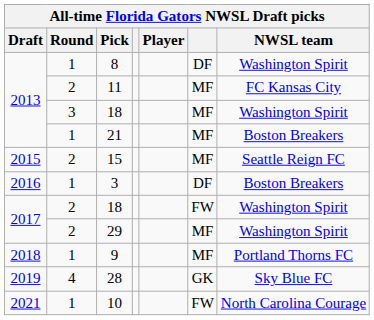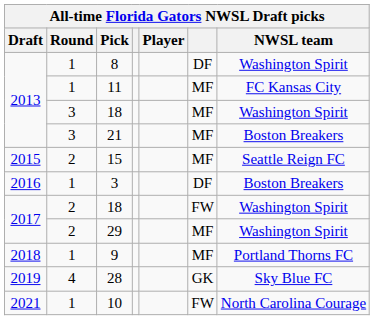(72, 87) 2 -> (72, 87) 1
(72, 135) 1 -> (72, 135) 3
